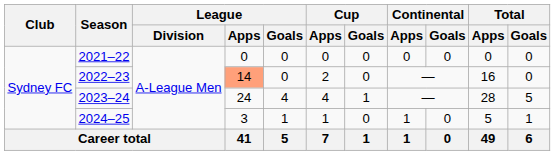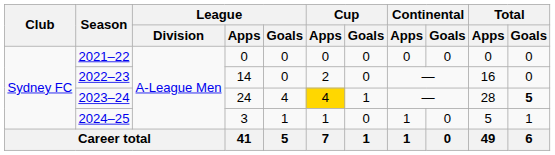(244, 77) lightsalmon background -> (244, 77) no background
(325, 98) no background -> (325, 98) gold background
(529, 98) normal -> (529, 98) bold
